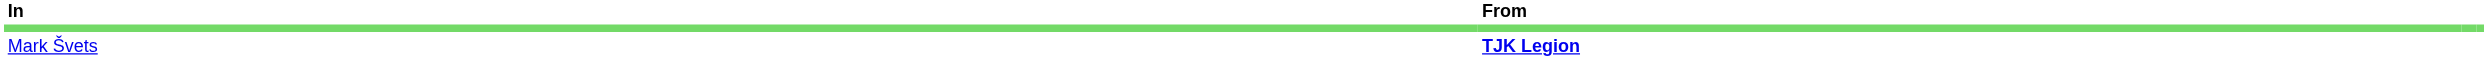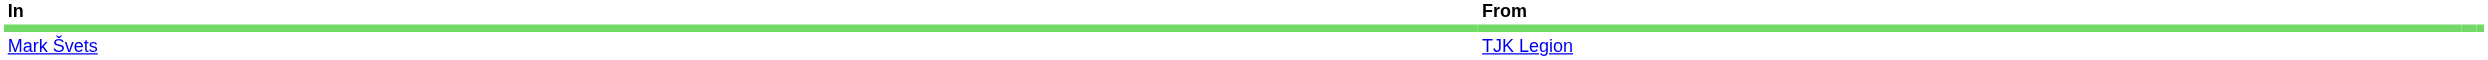(1531, 46) bold -> (1528, 46) normal
